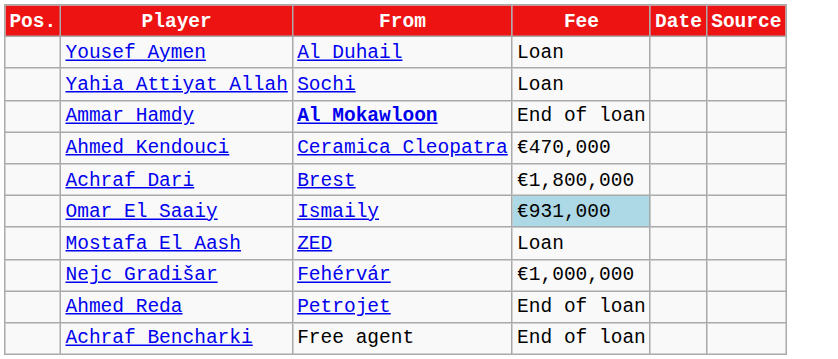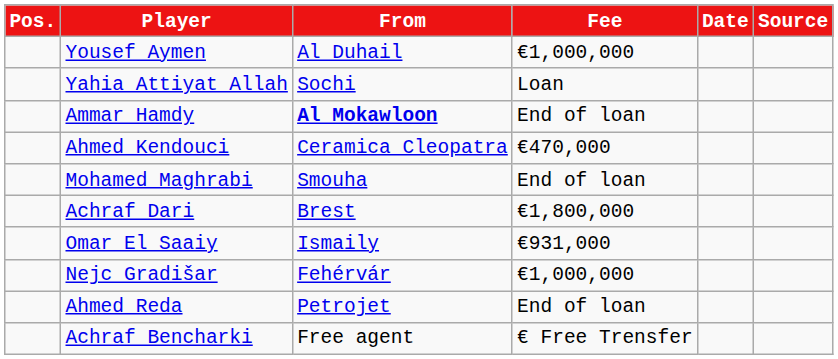(540, 52) Loan -> (576, 52) €1,000,000
+ row: (159, 180)
(564, 211) lightblue background -> (564, 243) no background
- row: (153, 243)
(581, 338) End of loan -> (605, 338) € Free Trensfer
